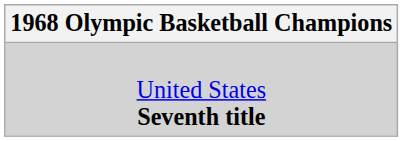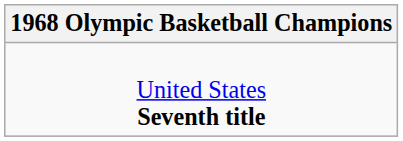(201, 102) lightgrey background -> (201, 102) no background
